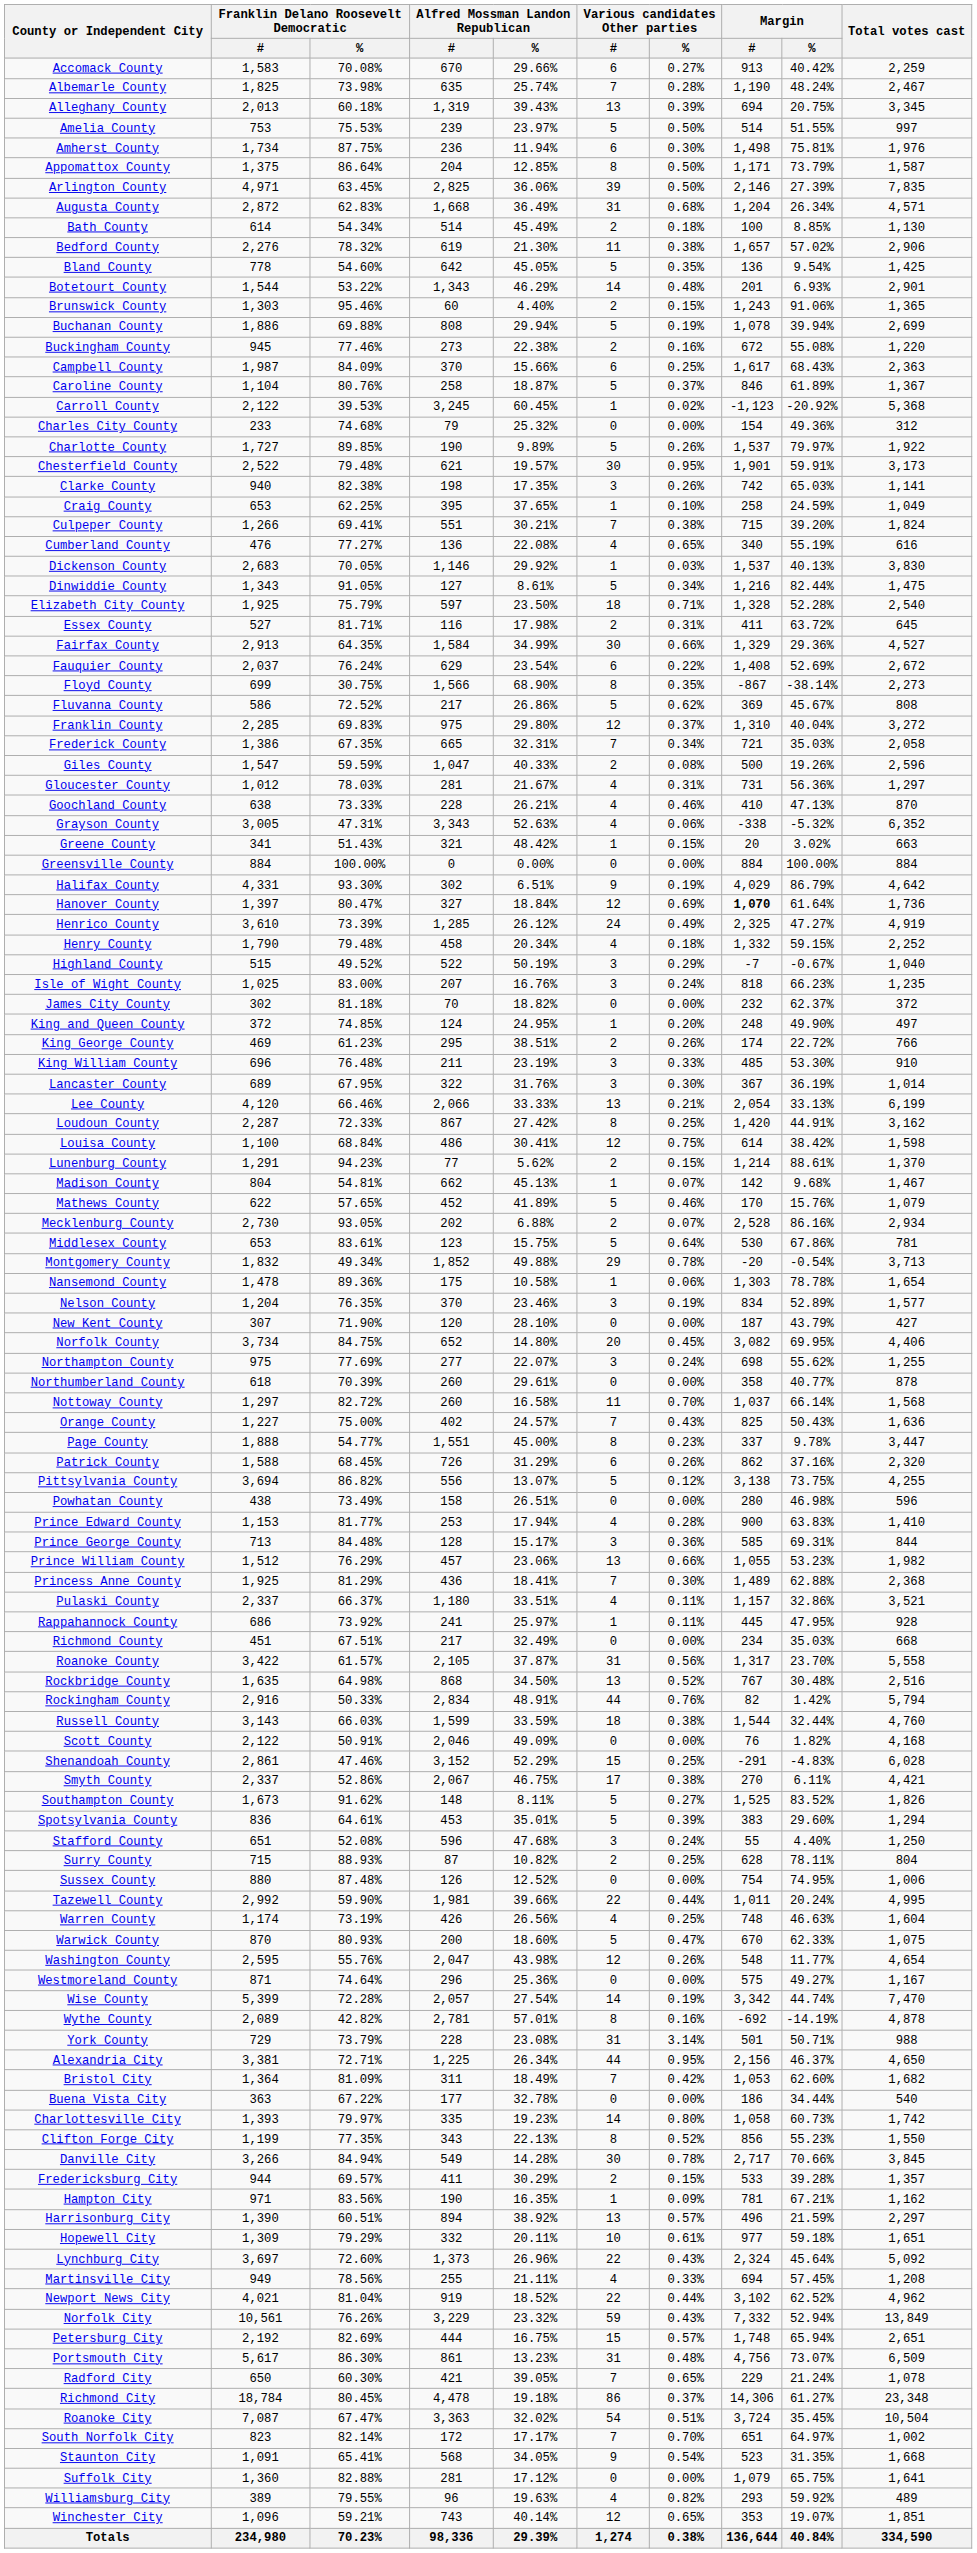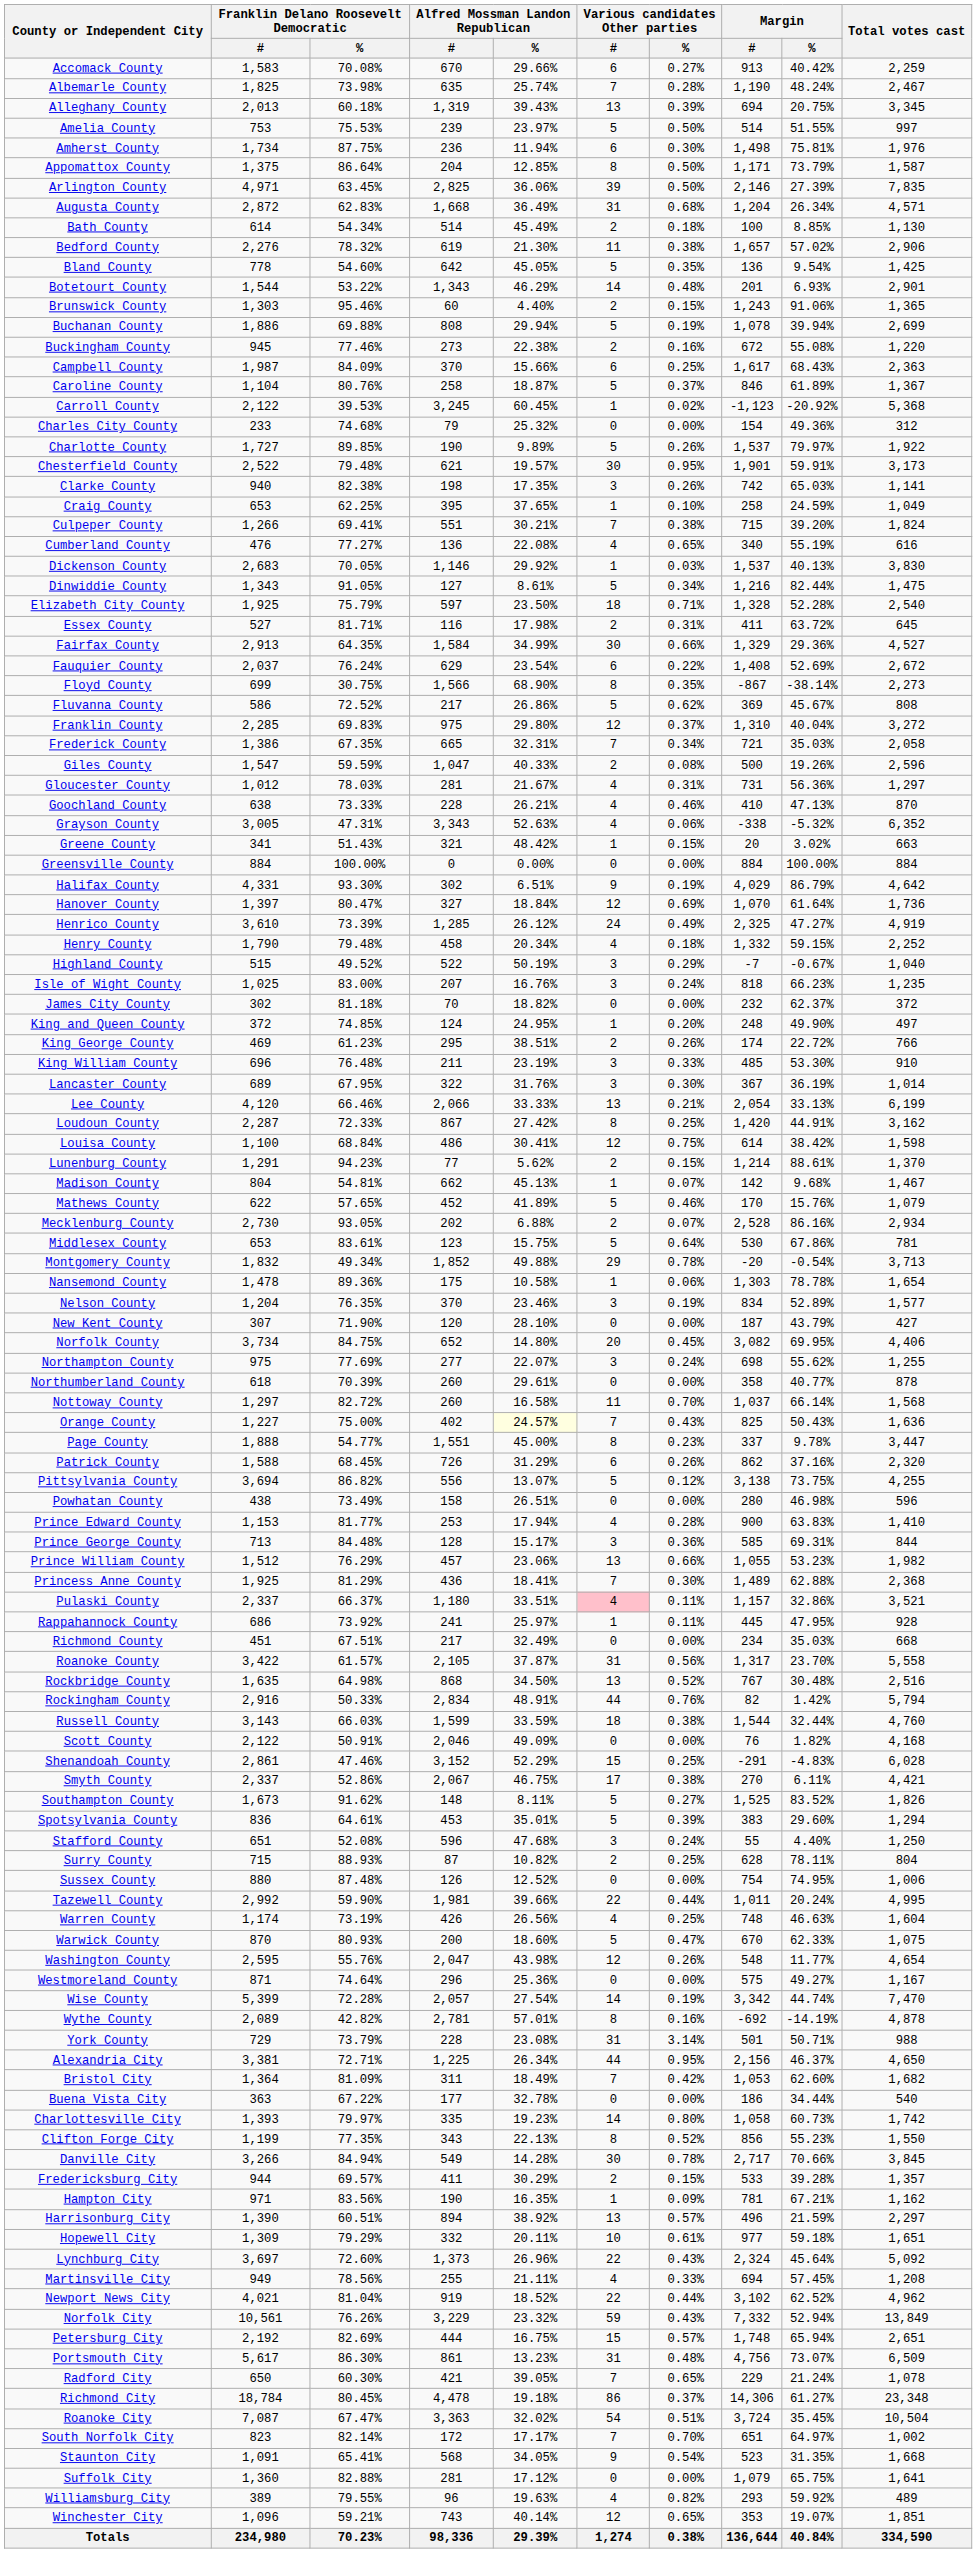(752, 905) bold -> (752, 905) normal
(535, 1423) no background -> (535, 1423) lightyellow background
(613, 1602) no background -> (613, 1602) pink background
